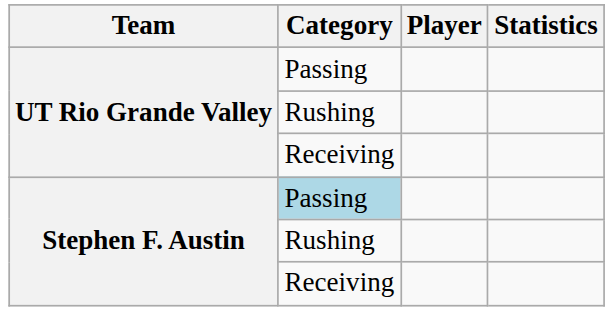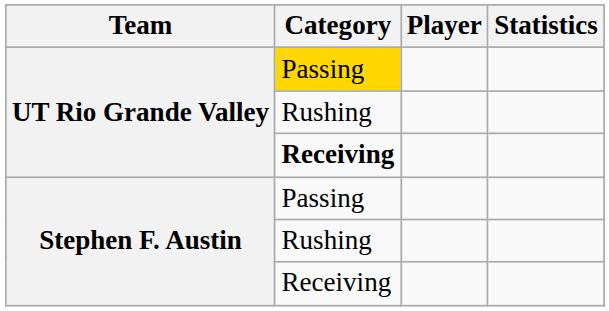(326, 68) no background -> (323, 68) gold background
(339, 154) normal -> (338, 154) bold
(326, 197) lightblue background -> (323, 197) no background
